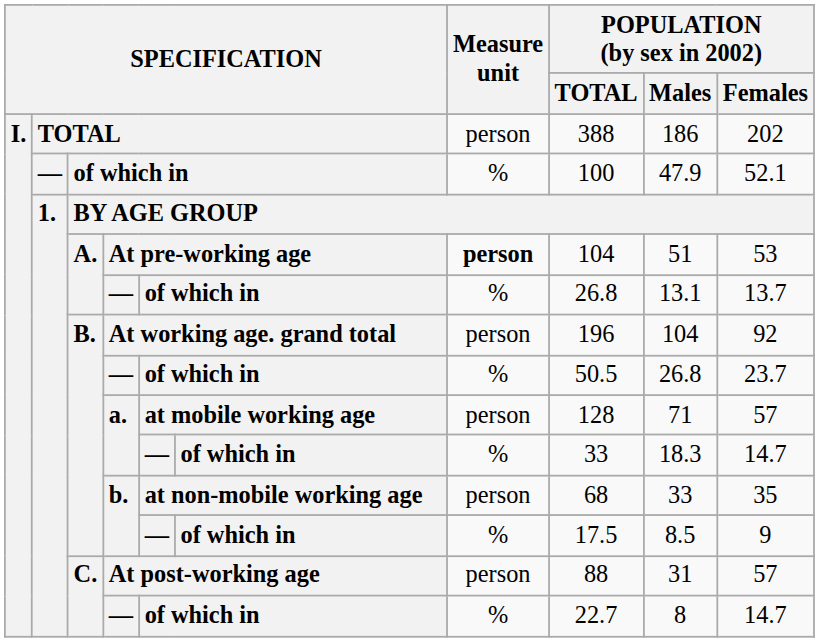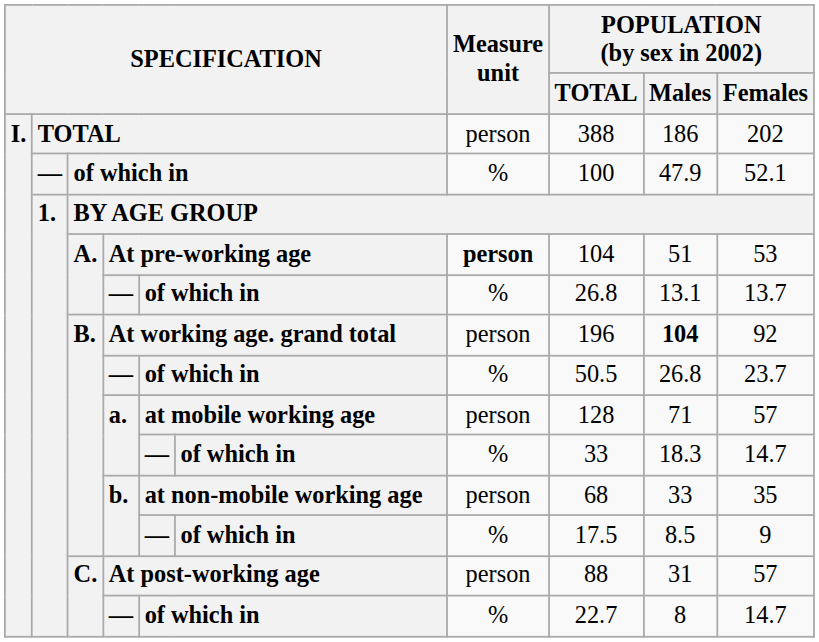(680, 333) normal -> (680, 333) bold
